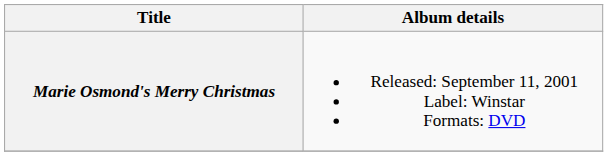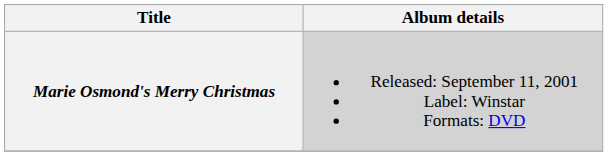(453, 101) no background -> (453, 101) lightgrey background
